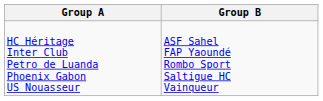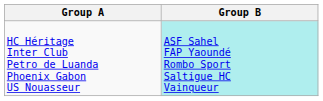(197, 64) no background -> (197, 64) paleturquoise background
